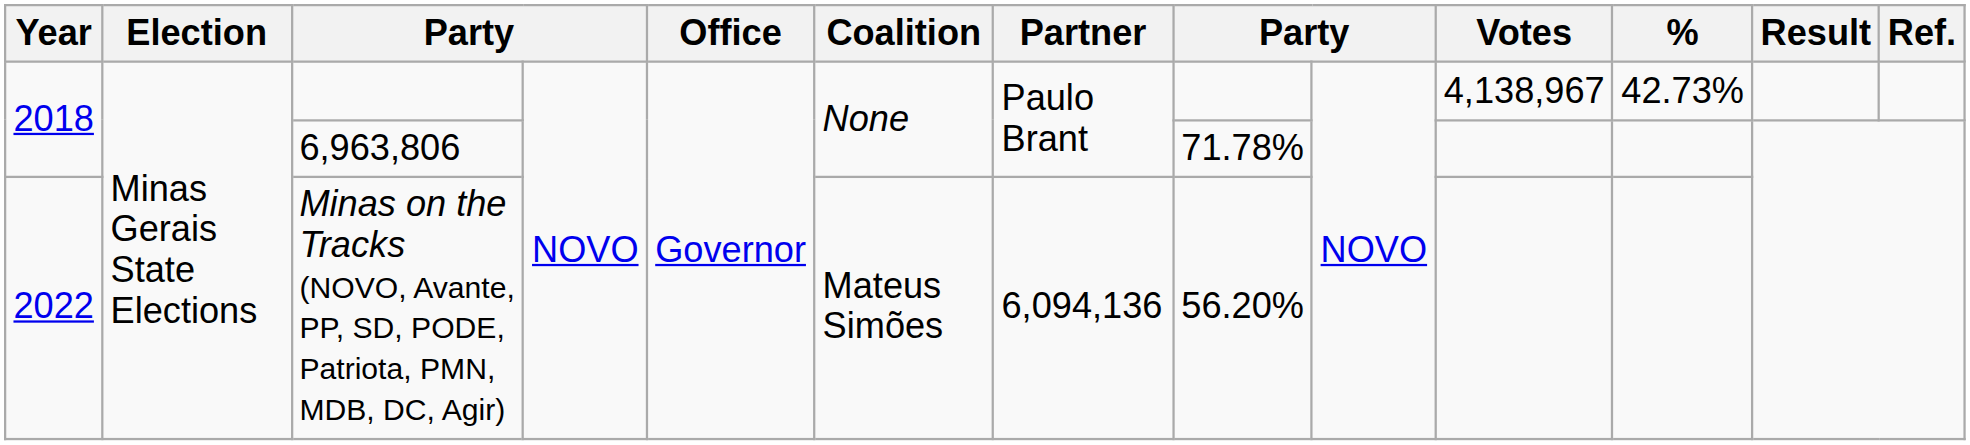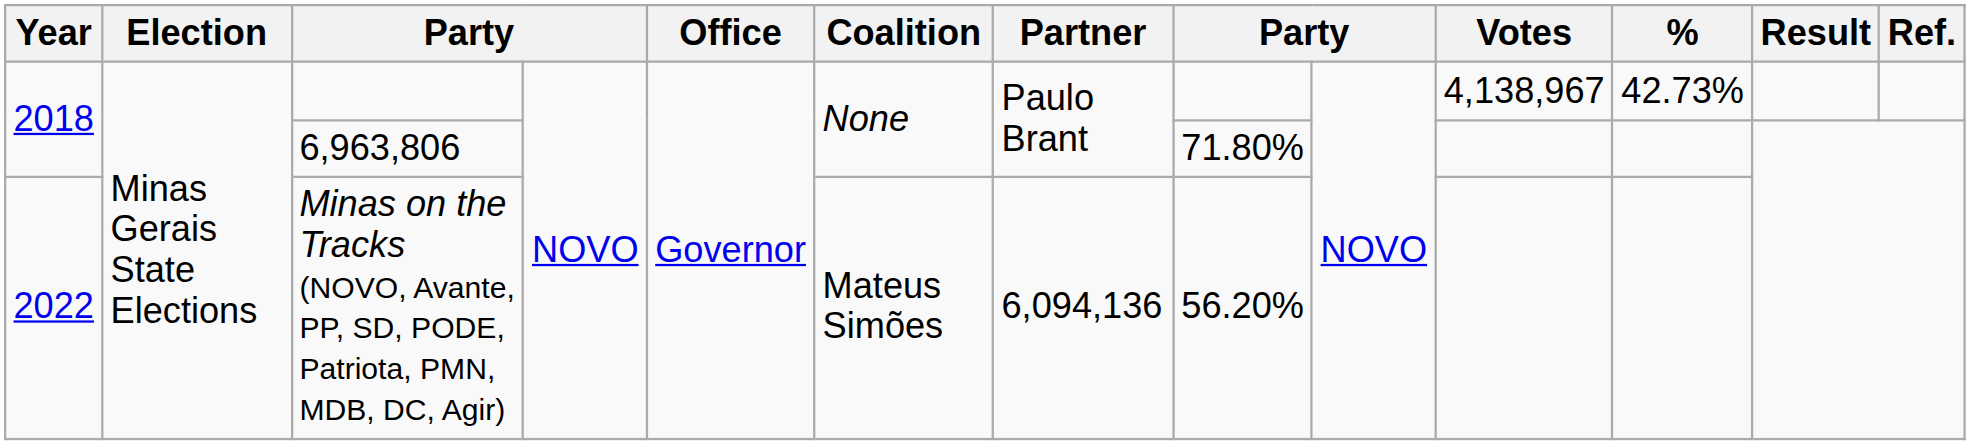(1243, 147) 71.78% -> (1243, 147) 71.80%
